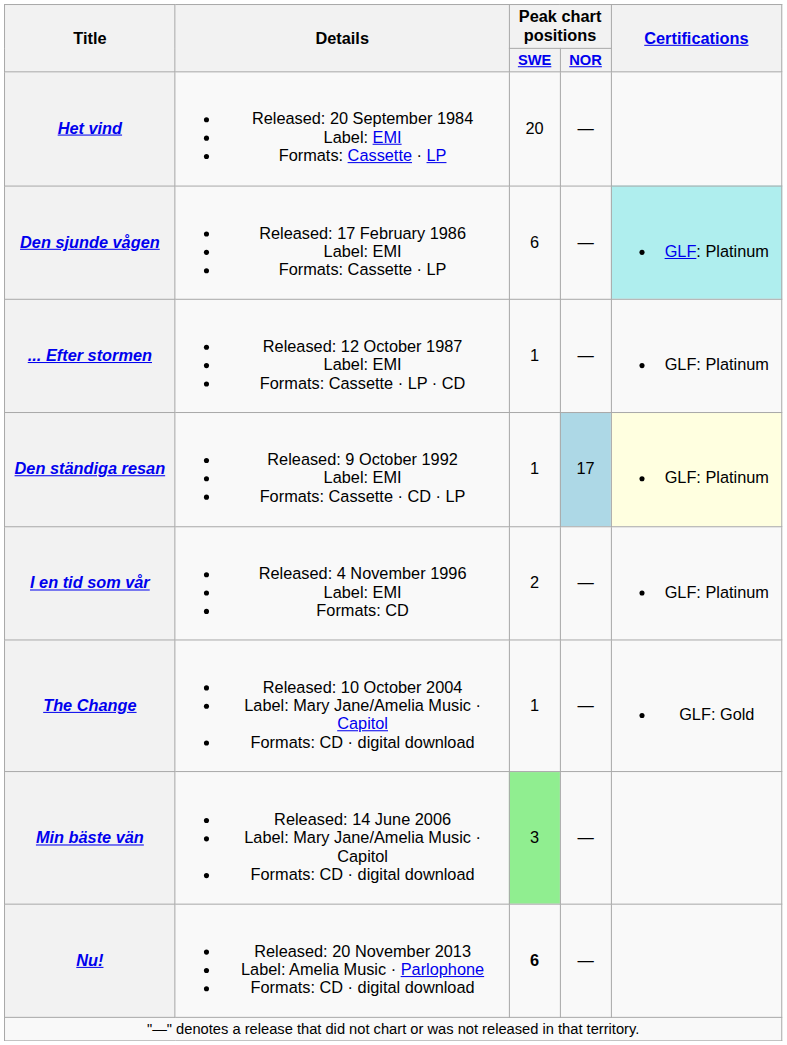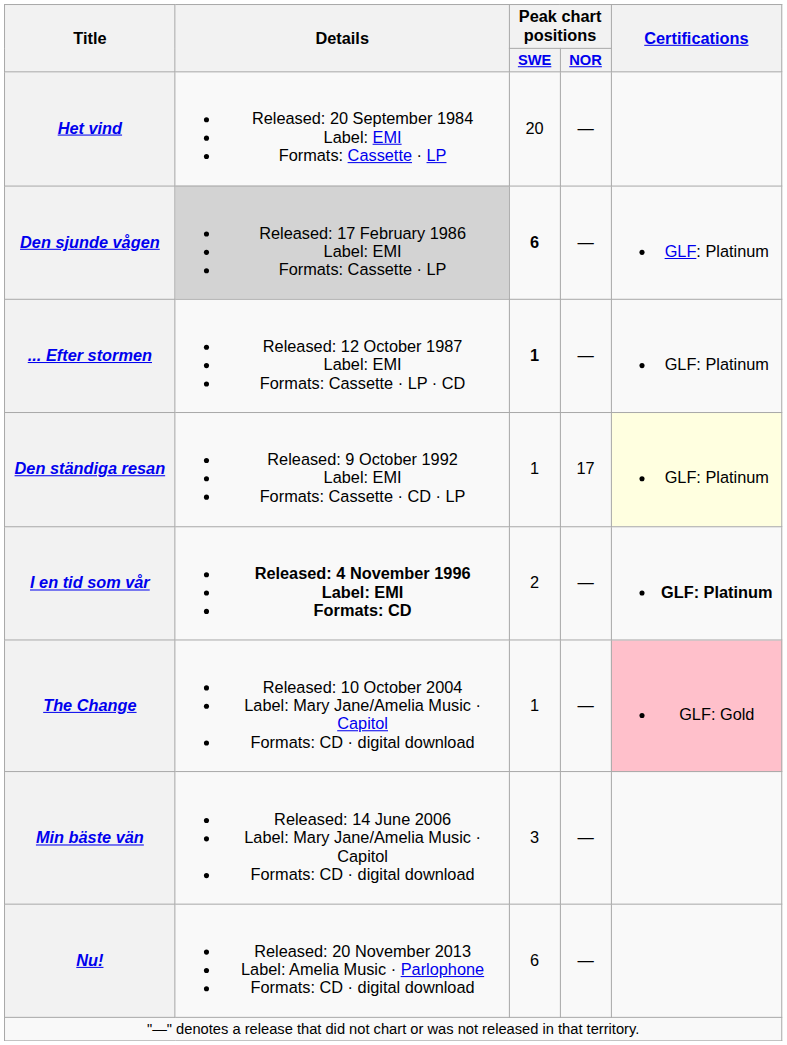(342, 252) no background -> (342, 252) lightgrey background
(535, 242) normal -> (535, 242) bold
(696, 252) paleturquoise background -> (696, 252) no background
(535, 355) normal -> (535, 355) bold
(586, 469) lightblue background -> (586, 469) no background
(342, 592) normal -> (342, 592) bold
(696, 592) normal -> (696, 592) bold
(696, 715) no background -> (696, 715) pink background
(535, 837) lightgreen background -> (535, 837) no background
(535, 960) bold -> (535, 960) normal
